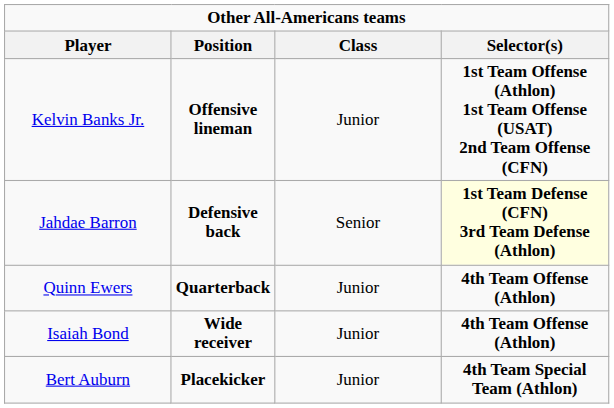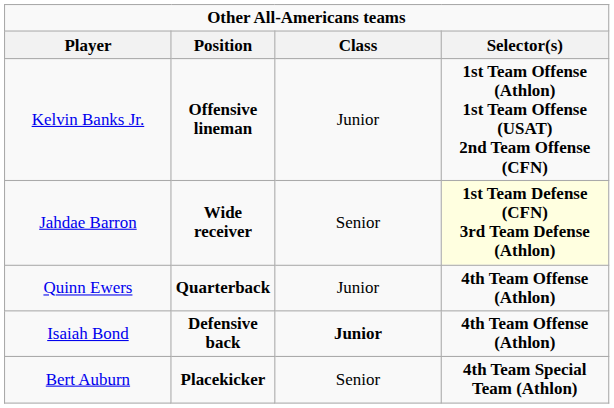(223, 222) Defensive back -> (223, 222) Wide receiver
(223, 333) Wide receiver -> (223, 333) Defensive back
(358, 333) normal -> (358, 333) bold
(358, 379) Junior -> (358, 379) Senior
